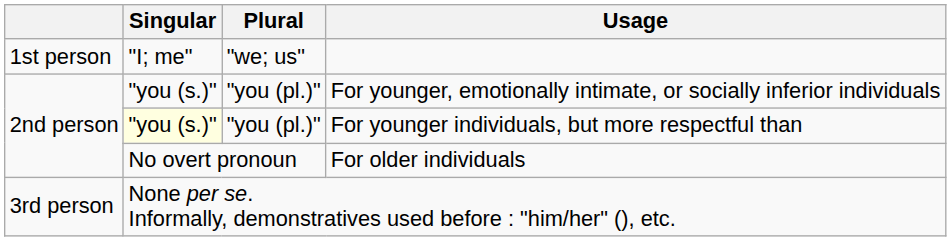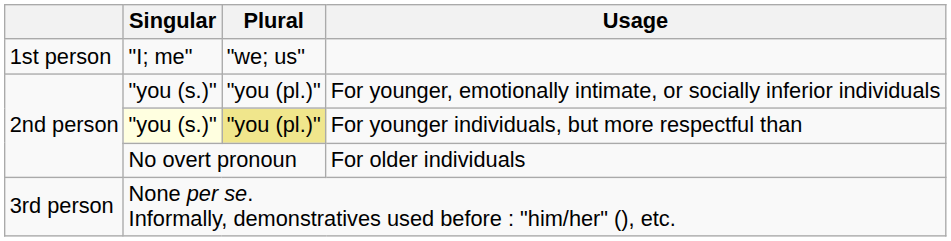(274, 125) no background -> (274, 125) khaki background
